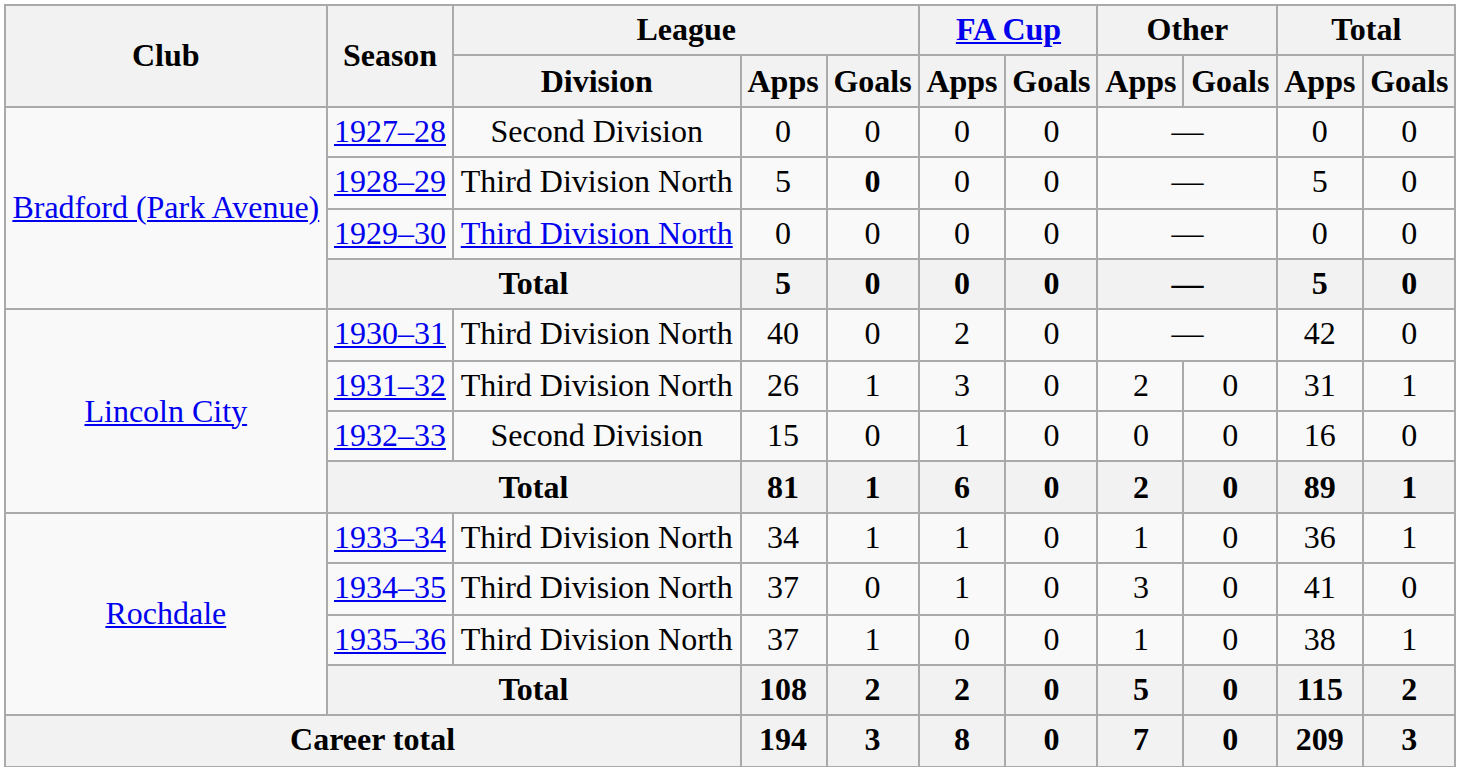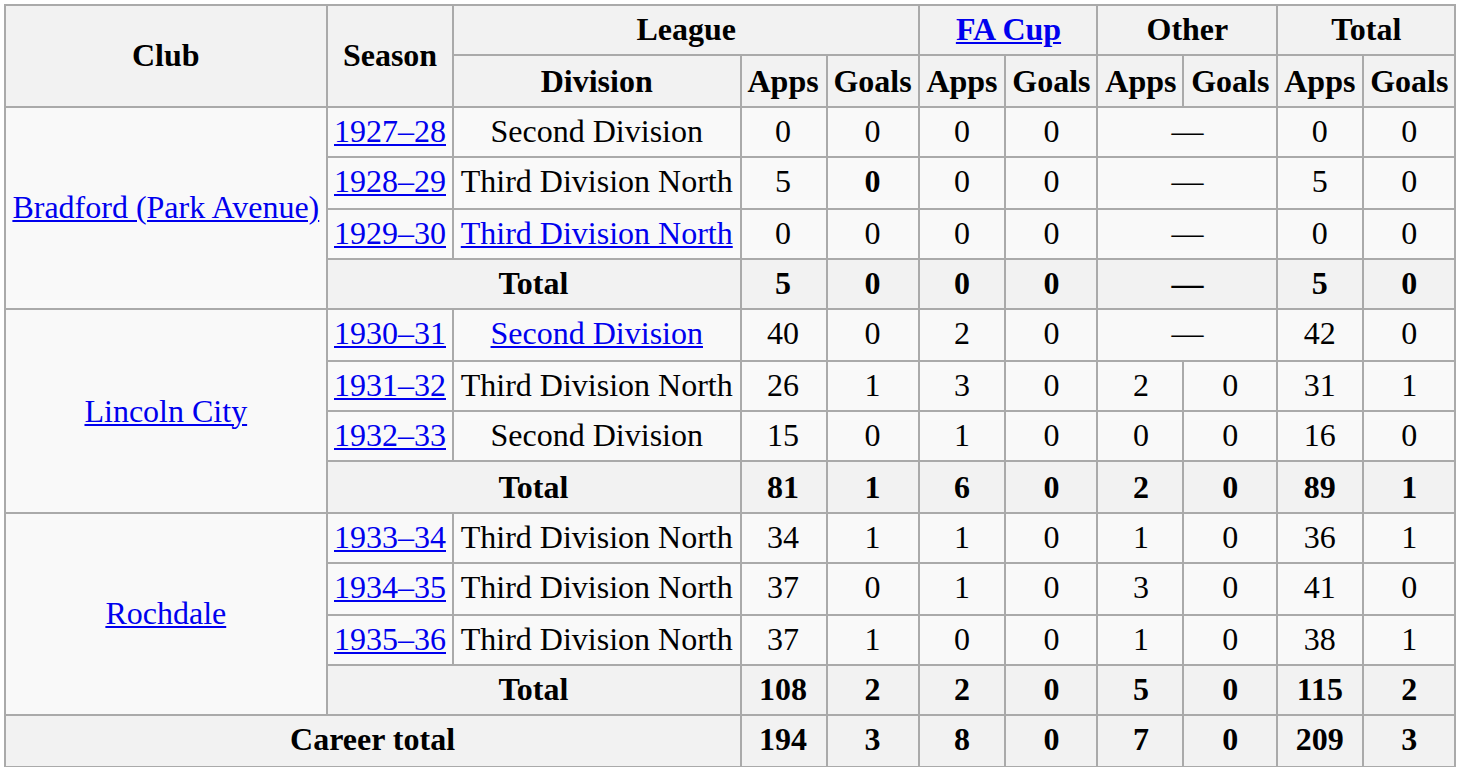(597, 334) Third Division North -> (597, 334) Second Division
